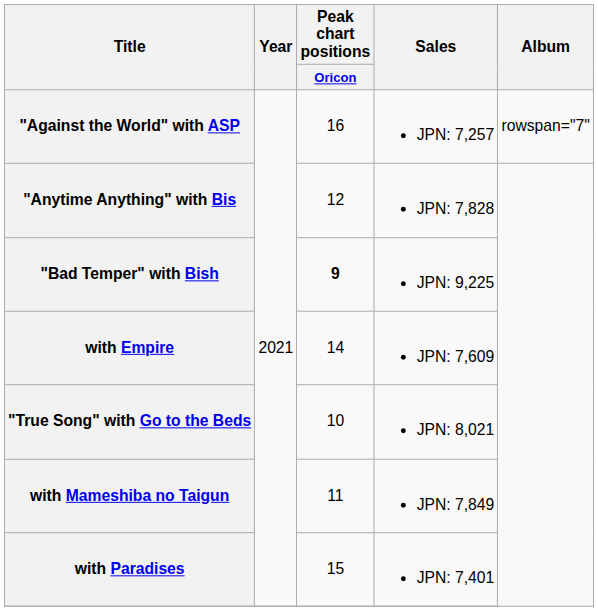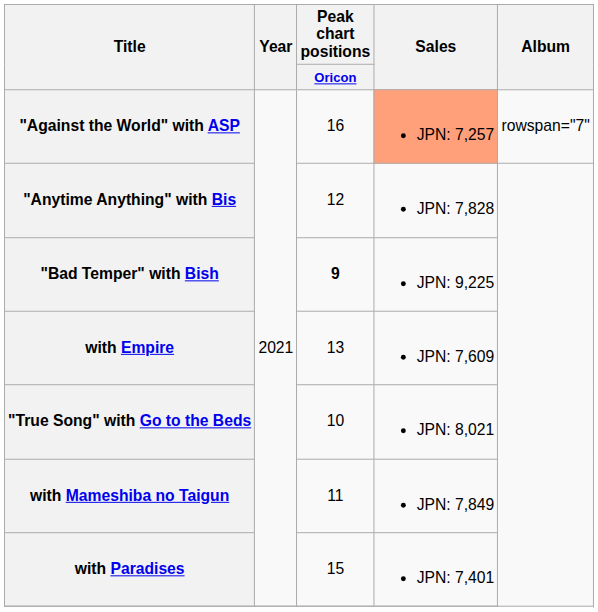(436, 135) no background -> (436, 135) lightsalmon background
(335, 348) 14 -> (335, 348) 13
